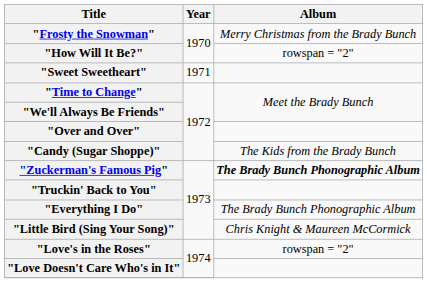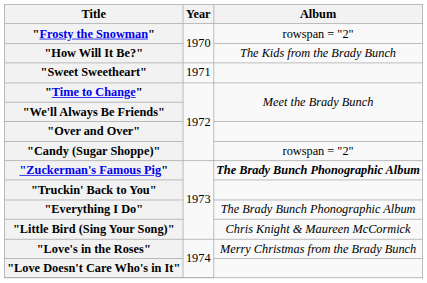(318, 33) Merry Christmas from the Brady Bunch -> (318, 33) rowspan = "2"
(318, 53) rowspan = "2" -> (318, 53) The Kids from the Brady Bunch
(318, 151) The Kids from the Brady Bunch -> (318, 151) rowspan = "2"
(318, 248) rowspan = "2" -> (318, 248) Merry Christmas from the Brady Bunch
